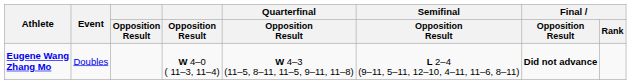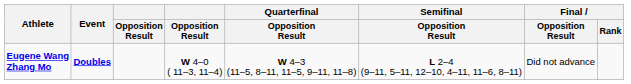(91, 62) normal -> (92, 62) bold
(561, 62) bold -> (561, 62) normal
